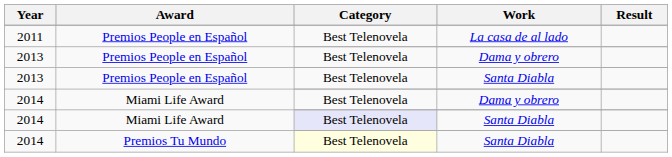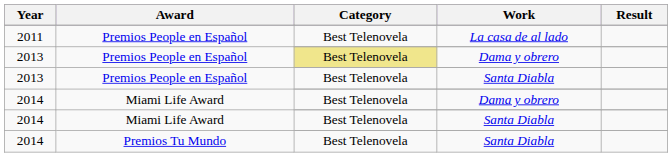(365, 57) no background -> (365, 57) khaki background
(365, 120) lavender background -> (365, 120) no background
(365, 141) lightyellow background -> (365, 141) no background
